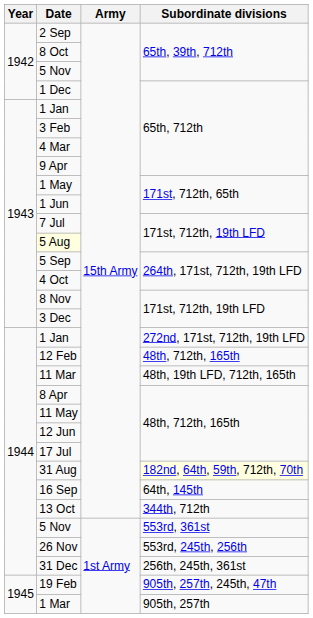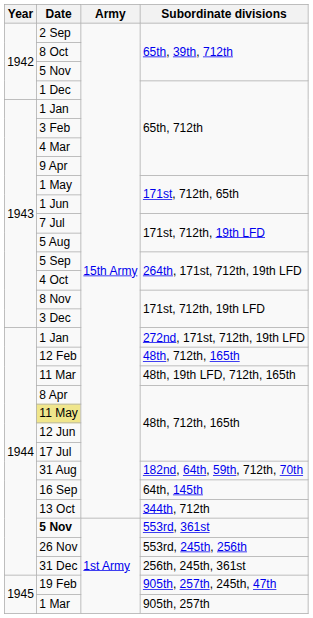(55, 242) lightyellow background -> (55, 242) no background
(59, 413) no background -> (59, 413) khaki background
(223, 470) lightyellow background -> (223, 470) no background
(55, 527) normal -> (56, 527) bold
